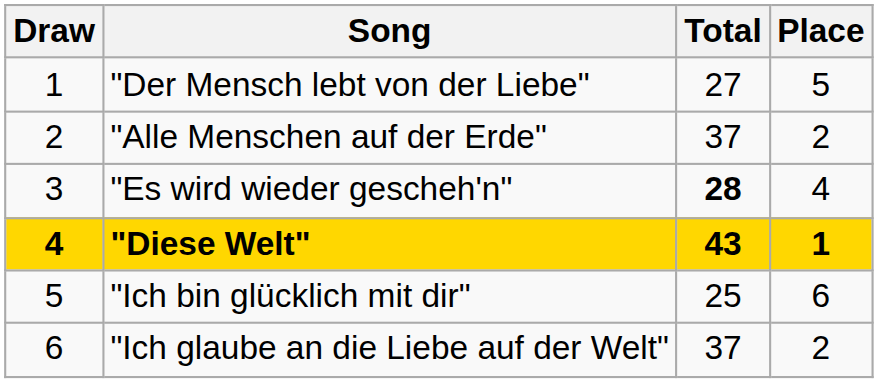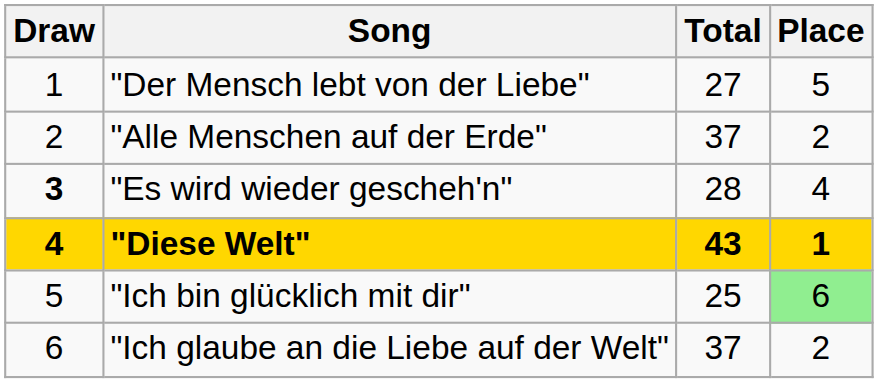(54, 190) normal -> (54, 190) bold
(723, 190) bold -> (723, 190) normal
(821, 296) no background -> (821, 296) lightgreen background
